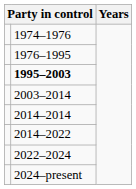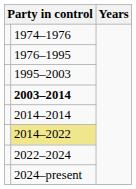(42, 74) bold -> (42, 74) normal
(42, 94) normal -> (42, 94) bold
(42, 134) no background -> (42, 134) khaki background
